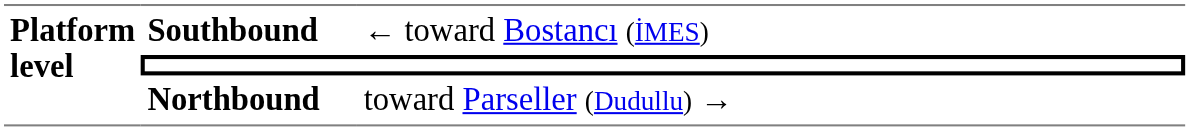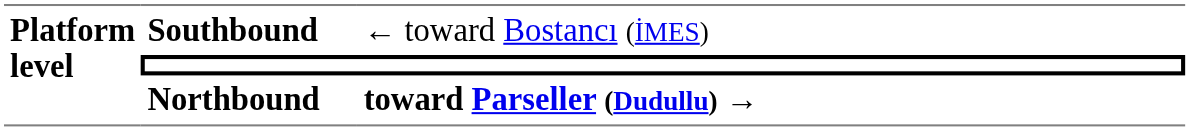(548, 99) normal -> (561, 99) bold
